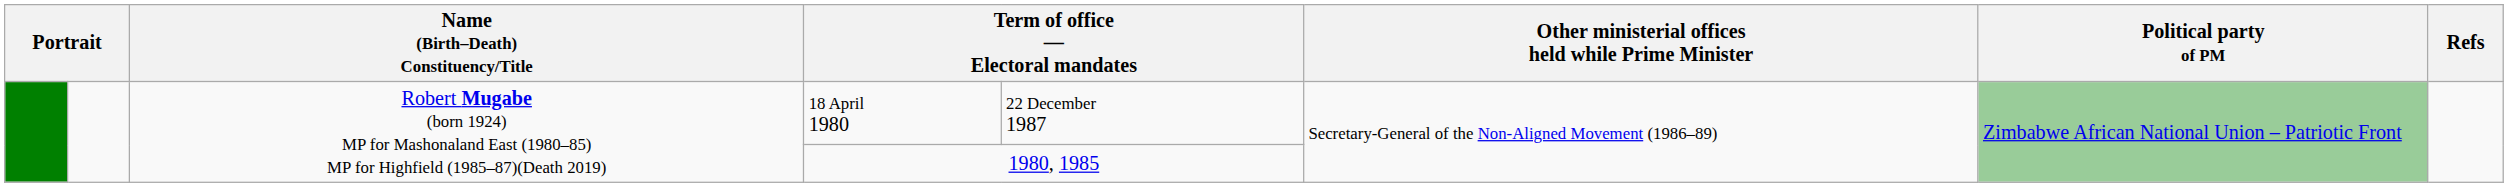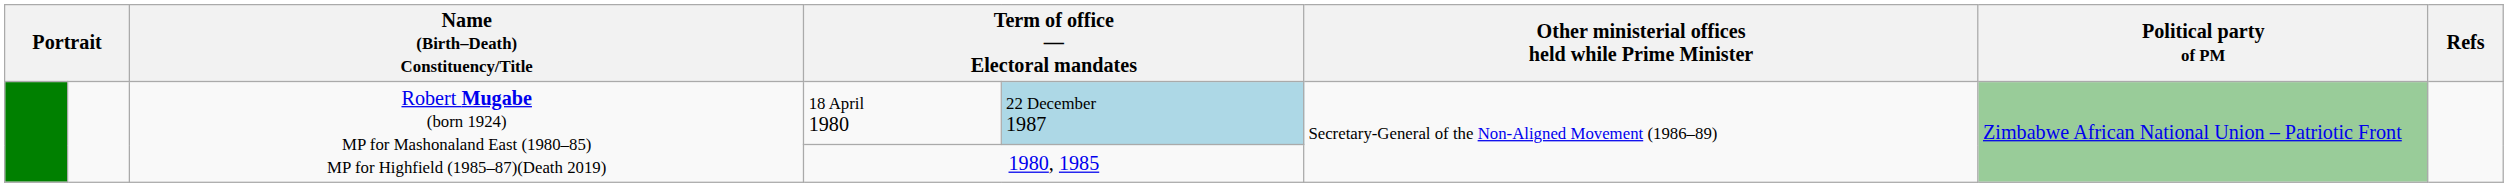(1051, 114) no background -> (1051, 114) lightblue background
